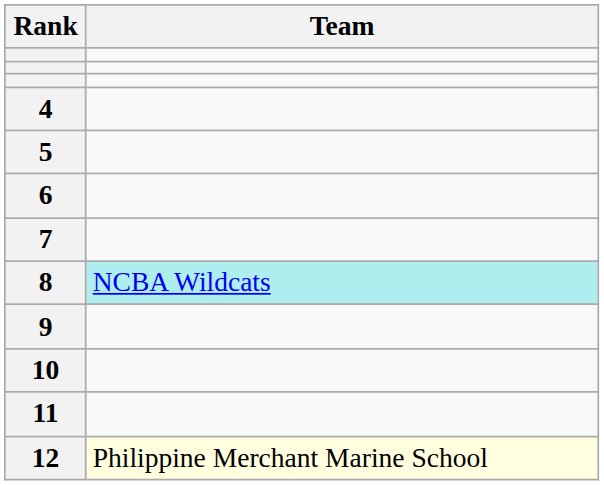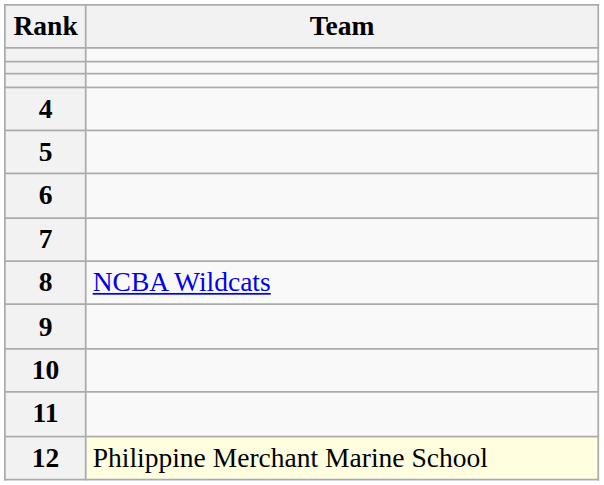(182, 282) paleturquoise background -> (182, 282) no background
